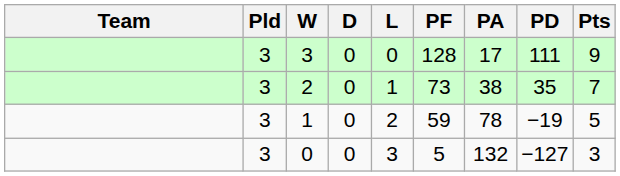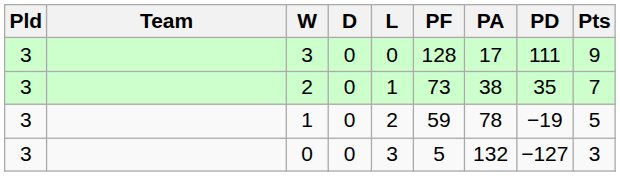columns swapped: (124, 21) <-> (265, 21)
